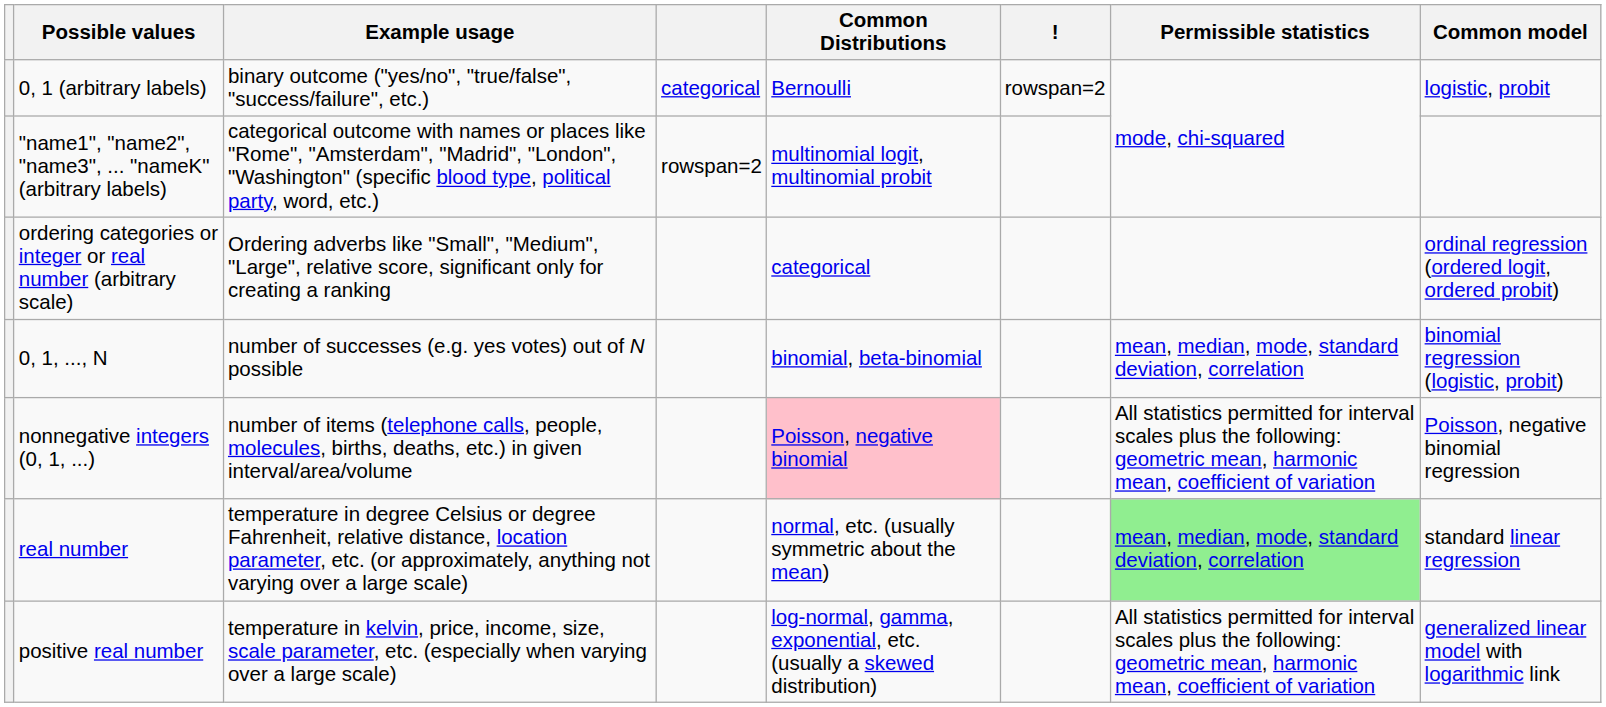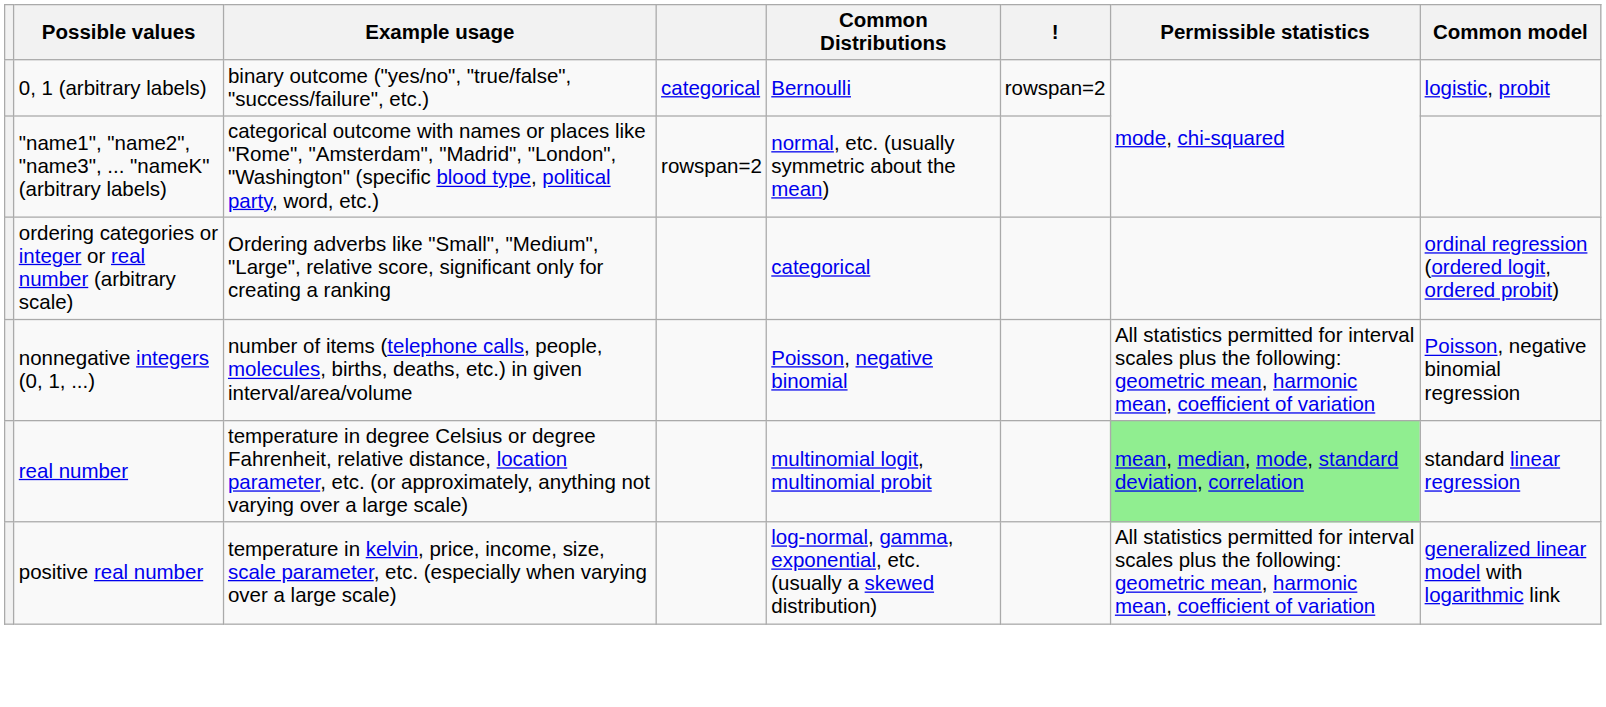(852, 166) multinomial logit, multinomial probit -> (863, 166) normal, etc. (usually symmetric about the mean)
- row: (63, 358)
(852, 448) pink background -> (852, 369) no background
(863, 549) normal, etc. (usually symmetric about the mean) -> (852, 471) multinomial logit, multinomial probit
